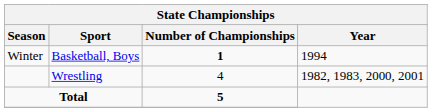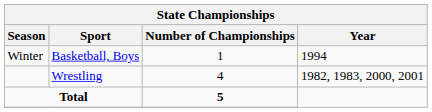(220, 55) bold -> (220, 55) normal
